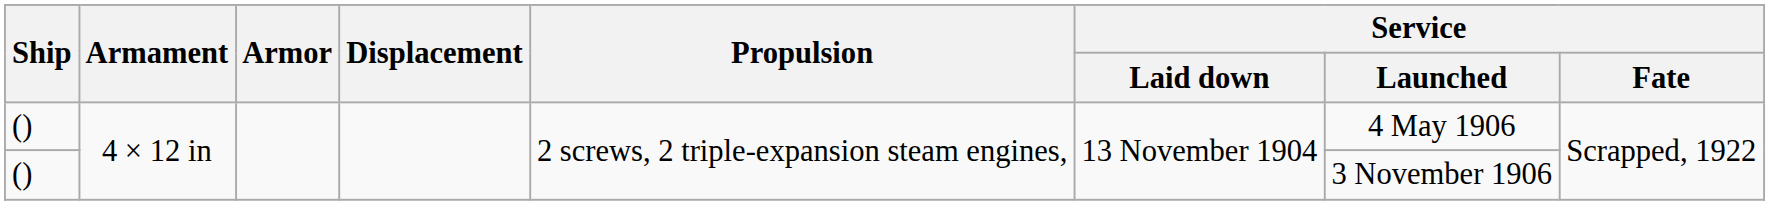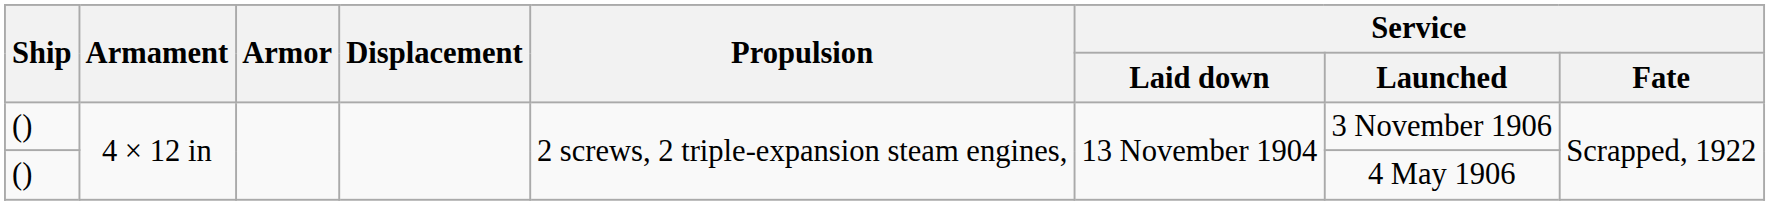(1442, 125) 4 May 1906 -> (1442, 125) 3 November 1906
(1442, 174) 3 November 1906 -> (1442, 174) 4 May 1906
